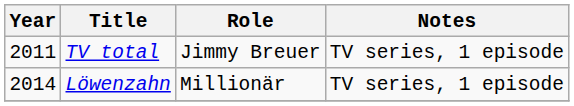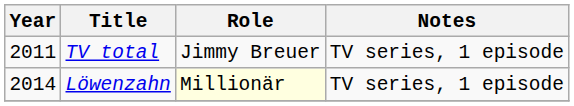(233, 84) no background -> (233, 84) lightyellow background
